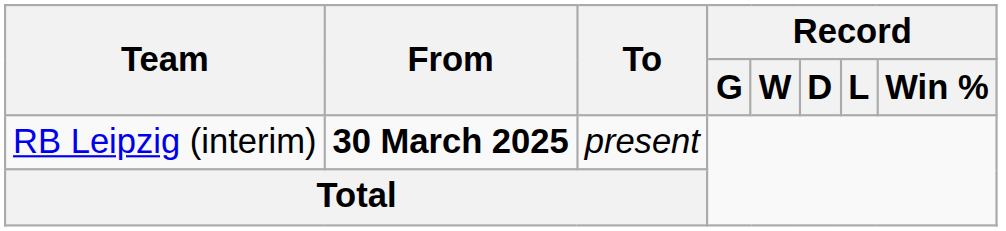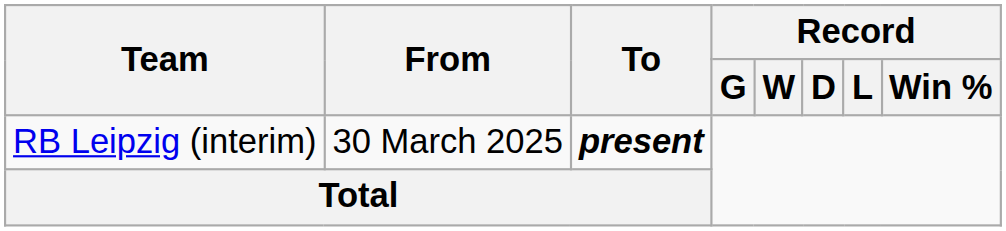(451, 141) bold -> (448, 141) normal
(642, 141) normal -> (641, 141) bold
